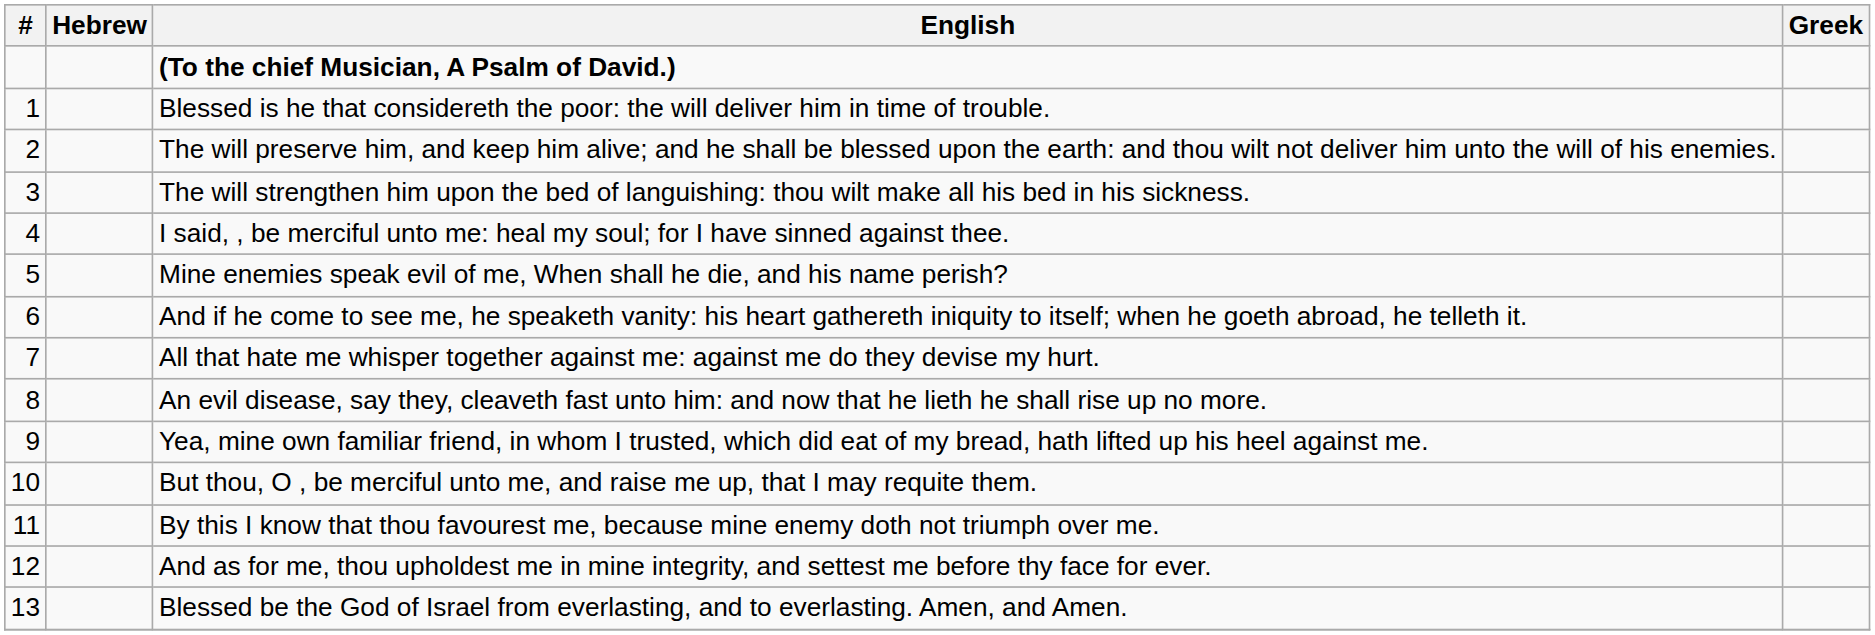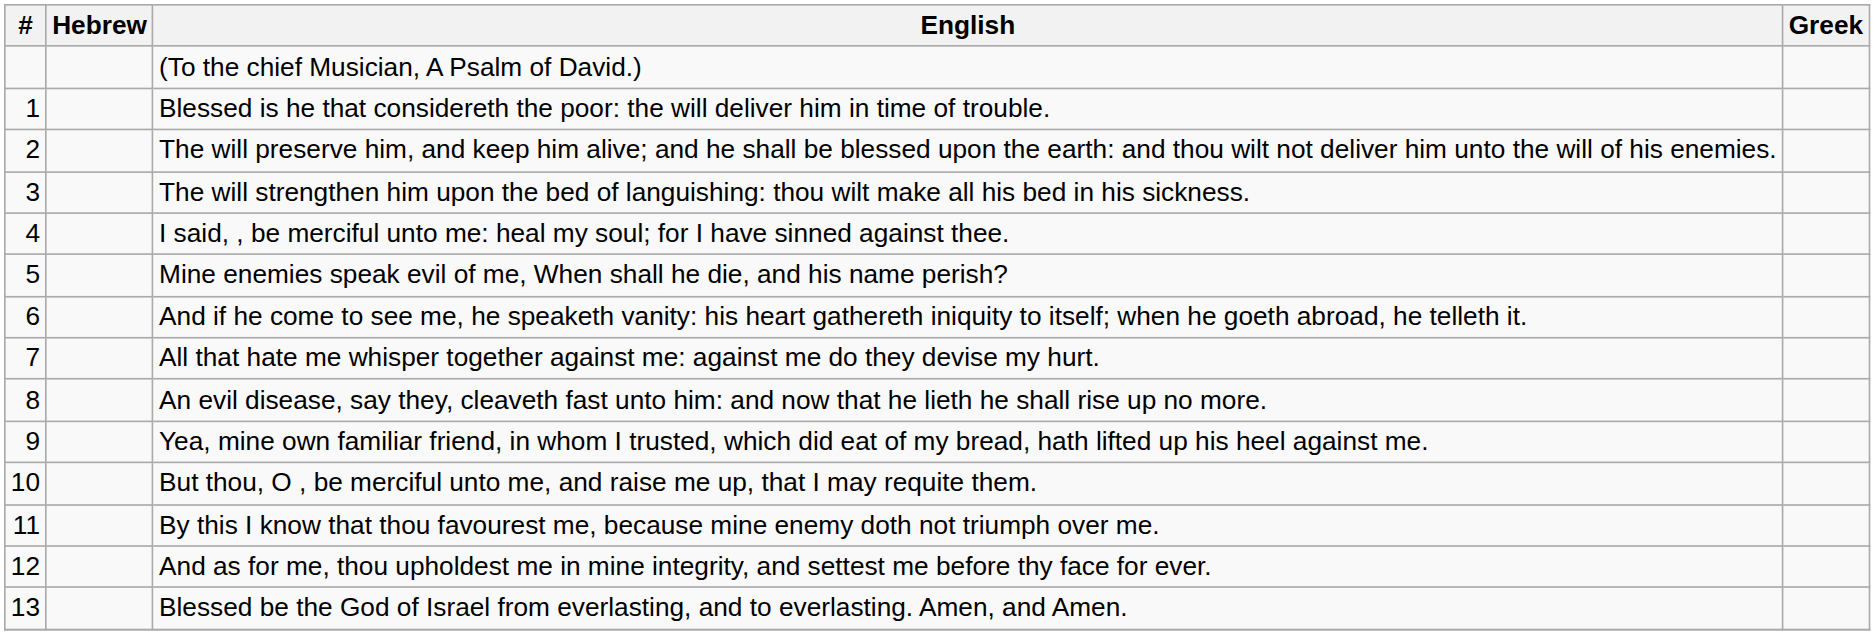(417, 66) bold -> (400, 66) normal
